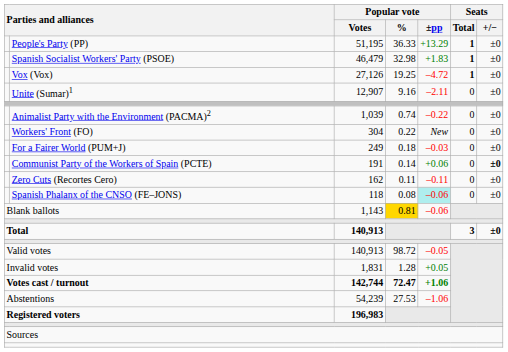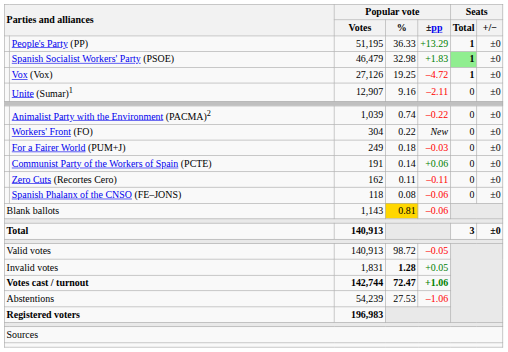(472, 59) no background -> (472, 59) lightgreen background
(495, 163) bold -> (495, 163) normal
(437, 195) paleturquoise background -> (437, 195) no background
(407, 267) normal -> (407, 267) bold
